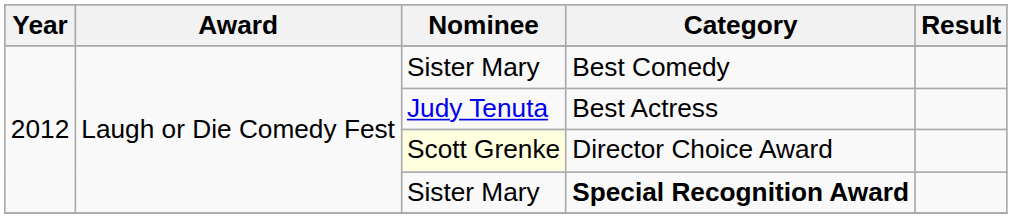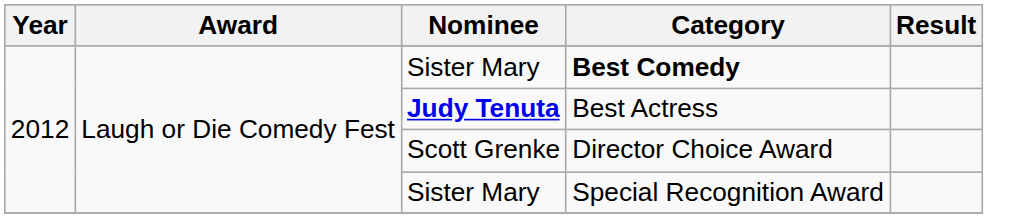(651, 66) normal -> (656, 66) bold
(478, 108) normal -> (483, 108) bold
(484, 150) lightyellow background -> (484, 150) no background
(741, 191) bold -> (728, 191) normal
